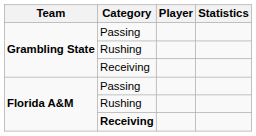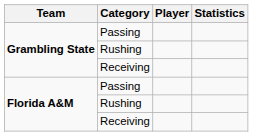(127, 121) bold -> (125, 121) normal
